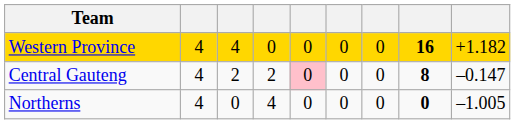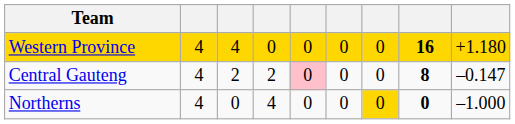(481, 47) +1.182 -> (481, 47) +1.180
(380, 103) no background -> (380, 103) gold background
(481, 103) –1.005 -> (481, 103) –1.000
